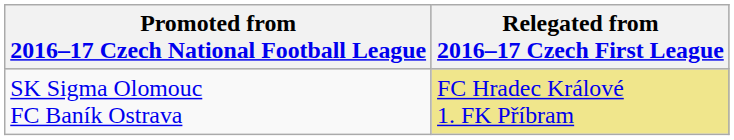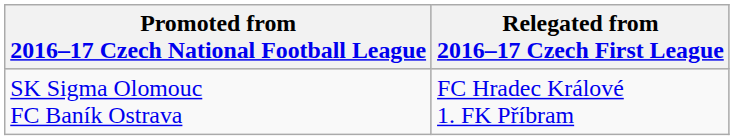(530, 101) khaki background -> (530, 101) no background
